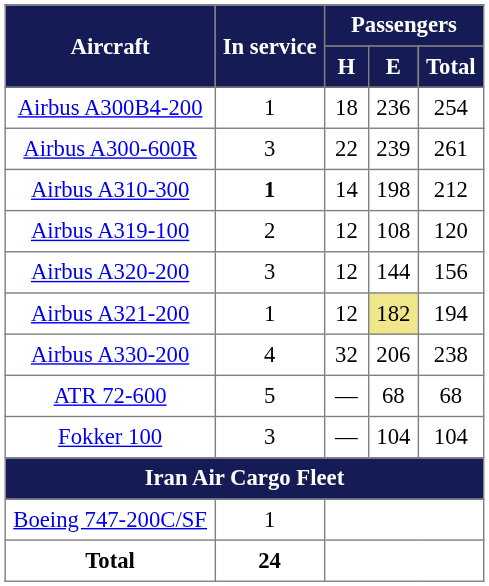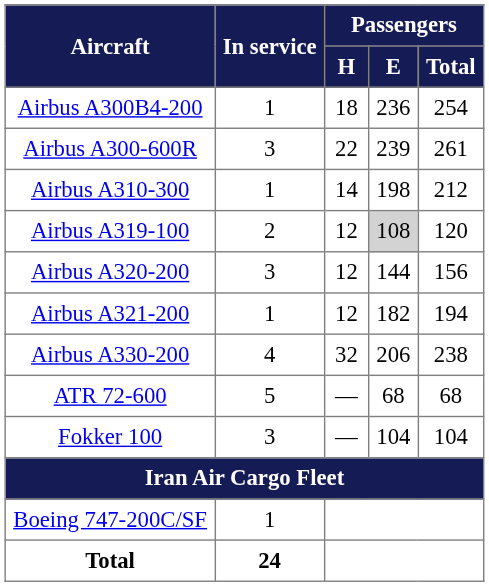(270, 189) bold -> (270, 189) normal
(393, 230) no background -> (393, 230) lightgrey background
(393, 313) khaki background -> (393, 313) no background
